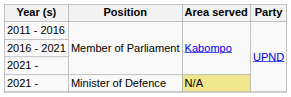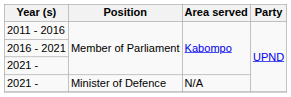(194, 83) khaki background -> (194, 83) no background
